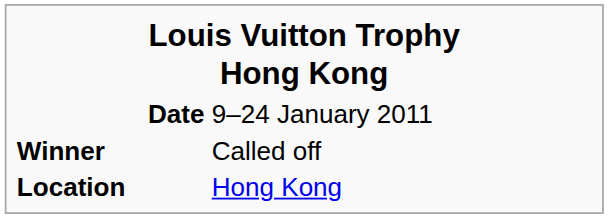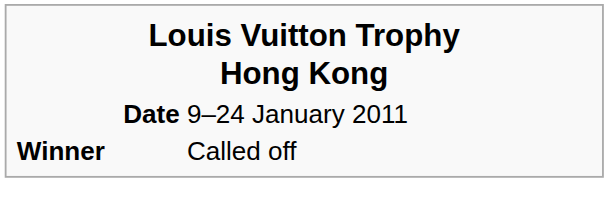- row: (71, 187)
